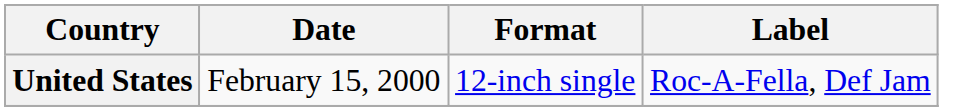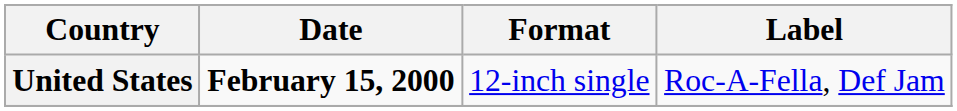(324, 79) normal -> (331, 79) bold
